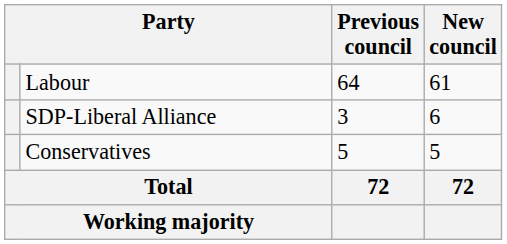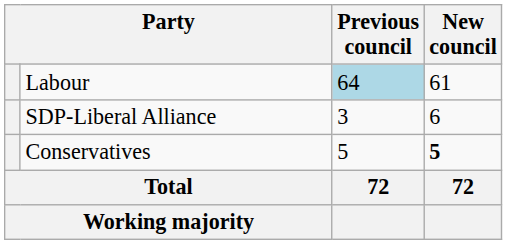(348, 81) no background -> (348, 81) lightblue background
(435, 151) normal -> (435, 151) bold
